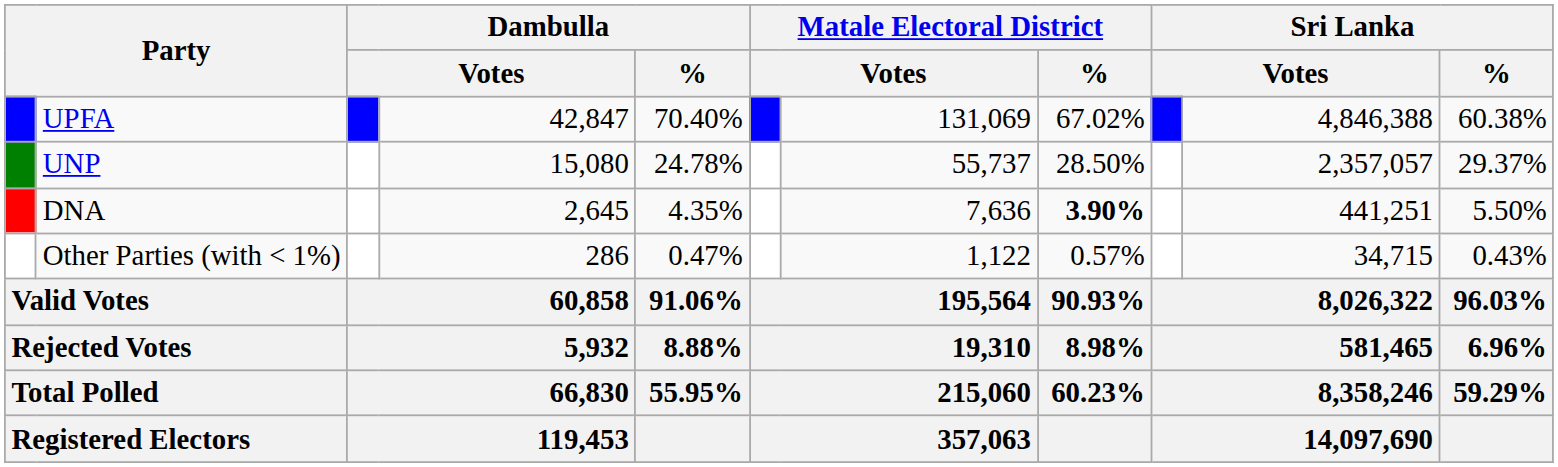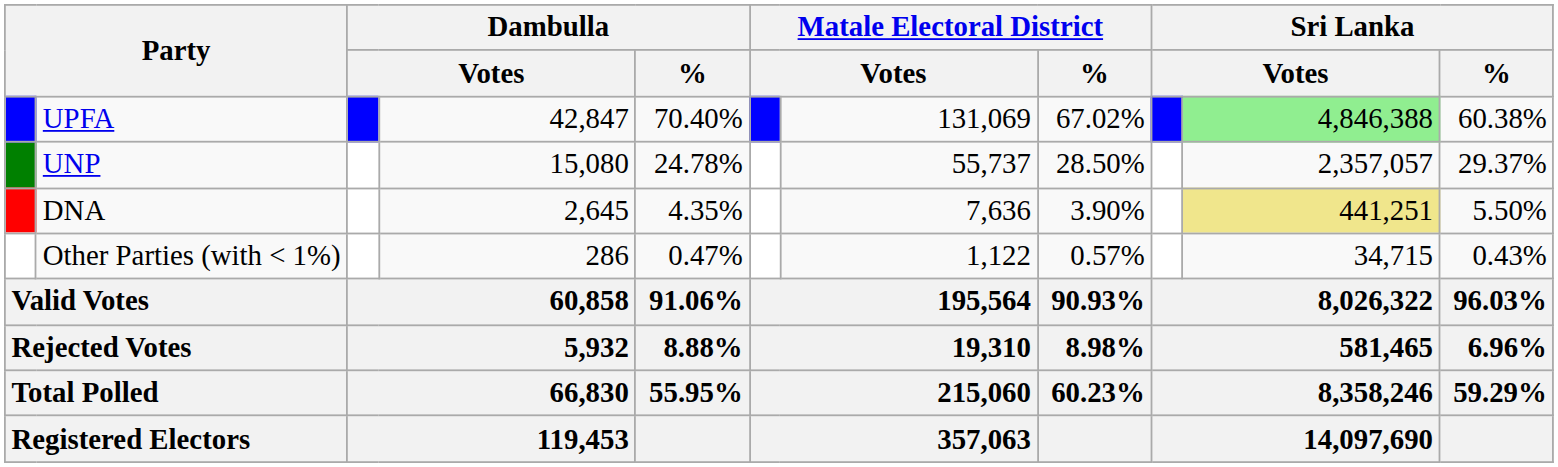(1375, 118) no background -> (1375, 118) lightgreen background
(1105, 210) bold -> (1108, 210) normal
(1386, 210) no background -> (1386, 210) khaki background
